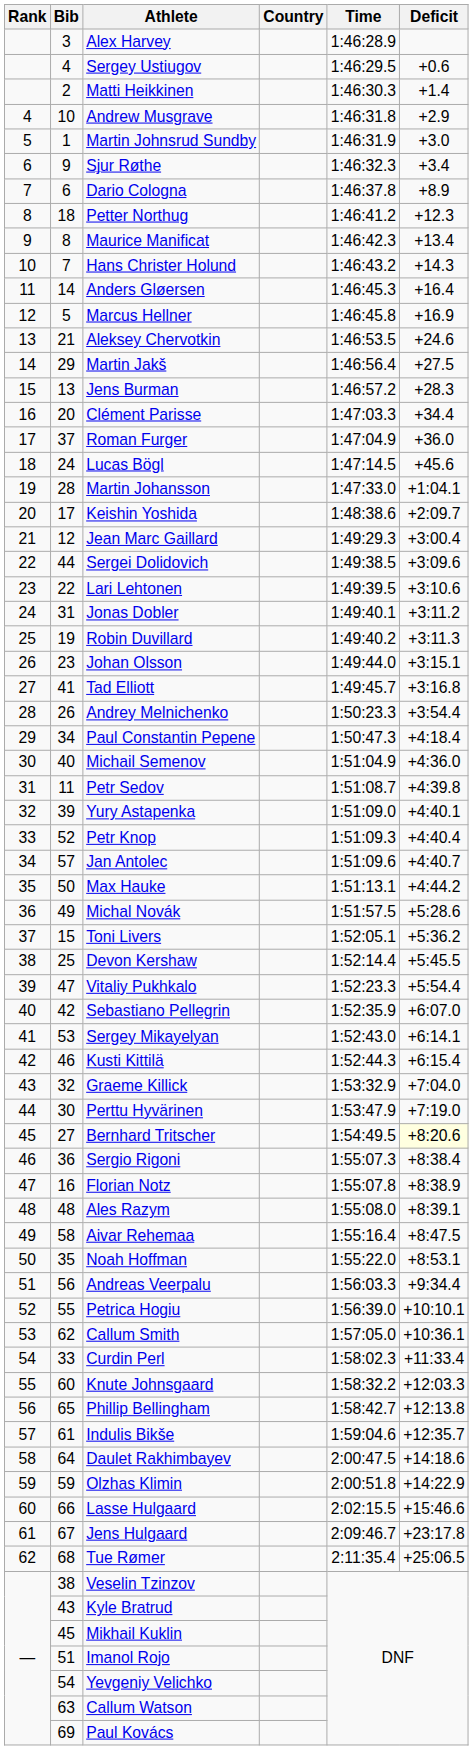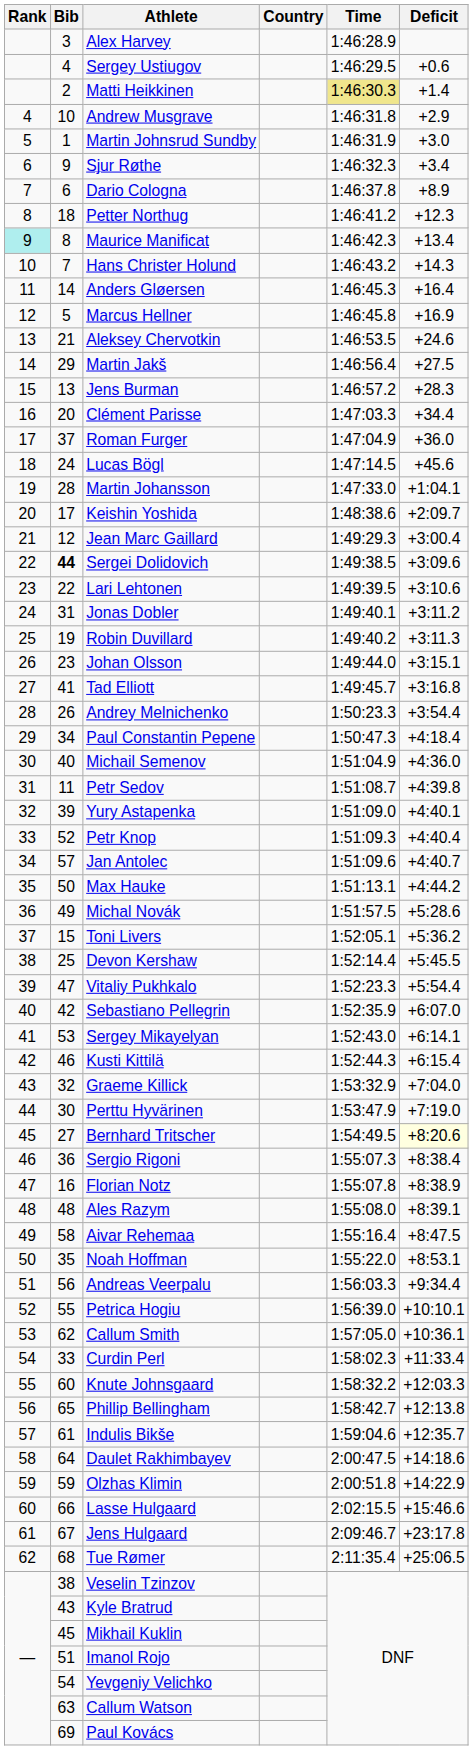(363, 91) no background -> (363, 91) khaki background
(27, 240) no background -> (27, 240) paleturquoise background
(66, 564) normal -> (66, 564) bold
